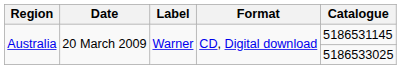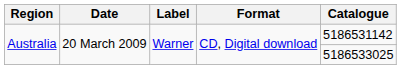(358, 34) 5186531145 -> (358, 34) 5186531142
